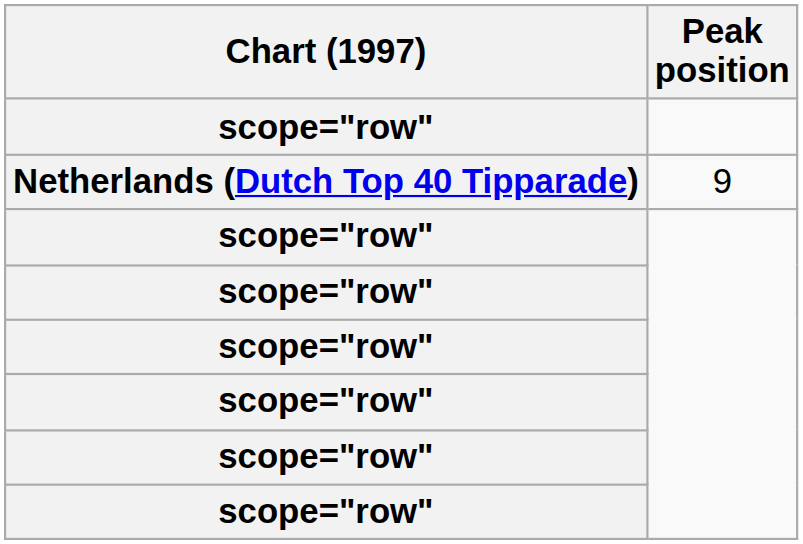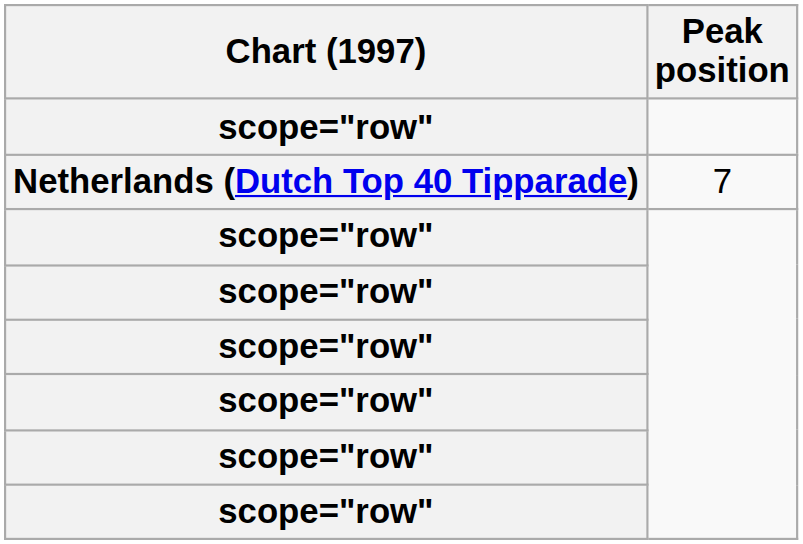(722, 181) 9 -> (722, 181) 7
